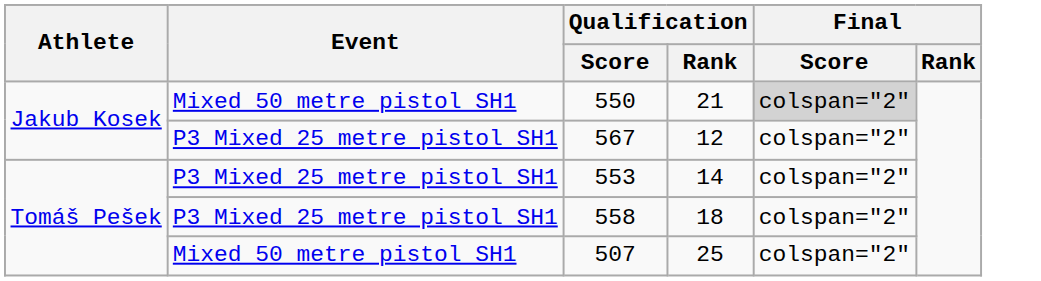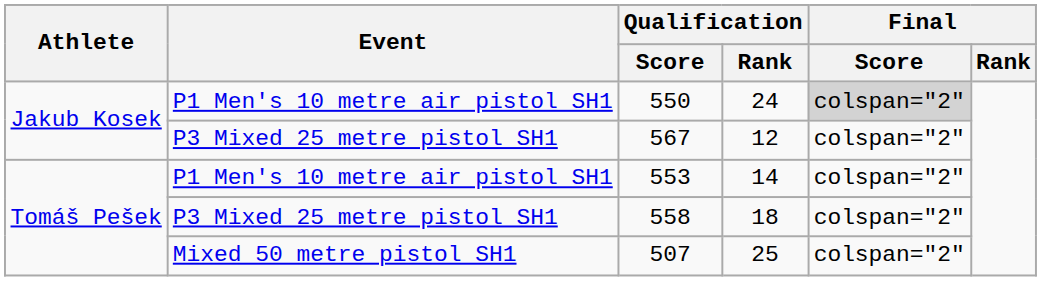(345, 101) Mixed 50 metre pistol SH1 -> (393, 101) P1 Men's 10 metre air pistol SH1
(710, 101) 21 -> (765, 101) 24
(365, 178) P3 Mixed 25 metre pistol SH1 -> (393, 178) P1 Men's 10 metre air pistol SH1
